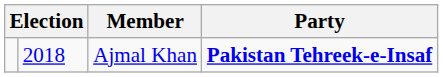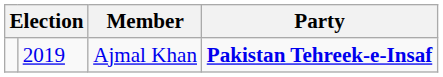(44, 54) 2018 -> (44, 54) 2019
